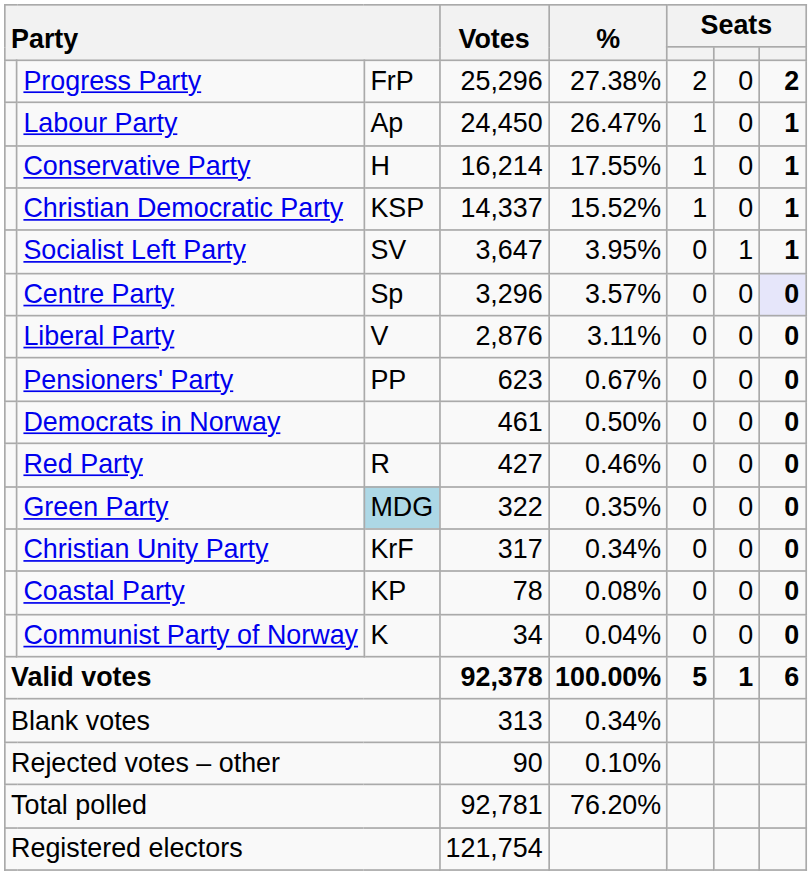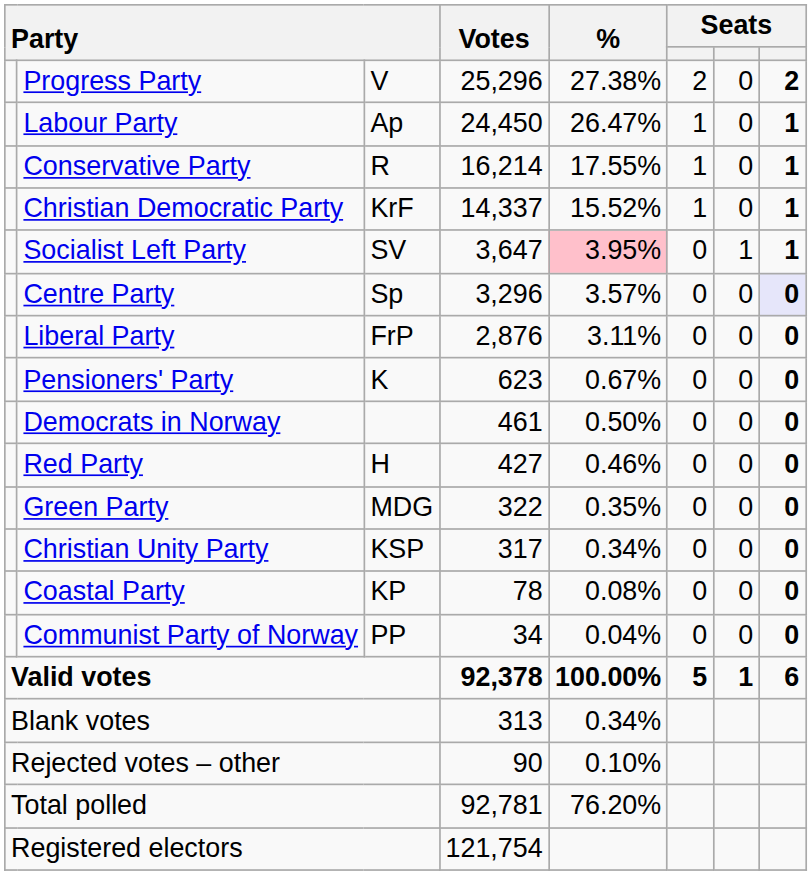(392, 80) FrP -> (379, 80) V
(380, 166) H -> (380, 166) R
(397, 208) KSP -> (392, 208) KrF
(623, 251) no background -> (623, 251) pink background
(379, 336) V -> (392, 336) FrP
(388, 379) PP -> (379, 379) K
(380, 464) R -> (380, 464) H
(402, 507) lightblue background -> (402, 507) no background
(392, 549) KrF -> (397, 549) KSP
(379, 635) K -> (388, 635) PP
